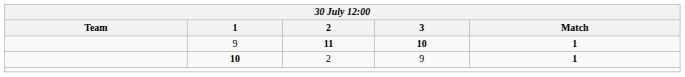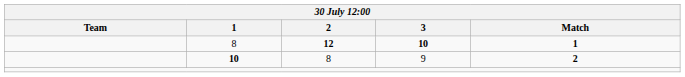(235, 43) 9 -> (234, 43) 8
(328, 43) 11 -> (328, 43) 12
(328, 59) 2 -> (328, 59) 8
(575, 59) 1 -> (575, 59) 2
